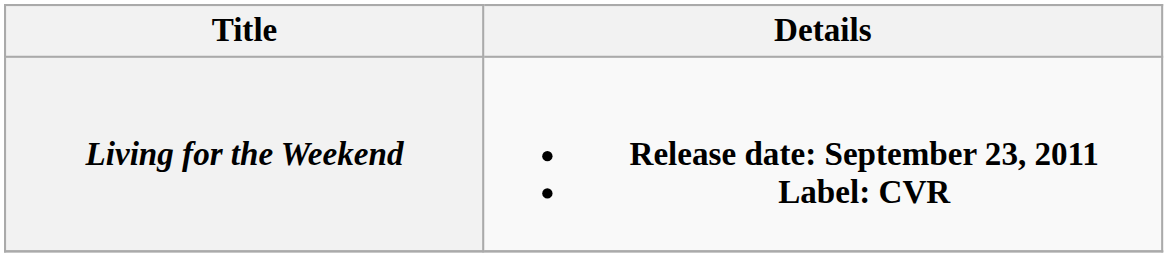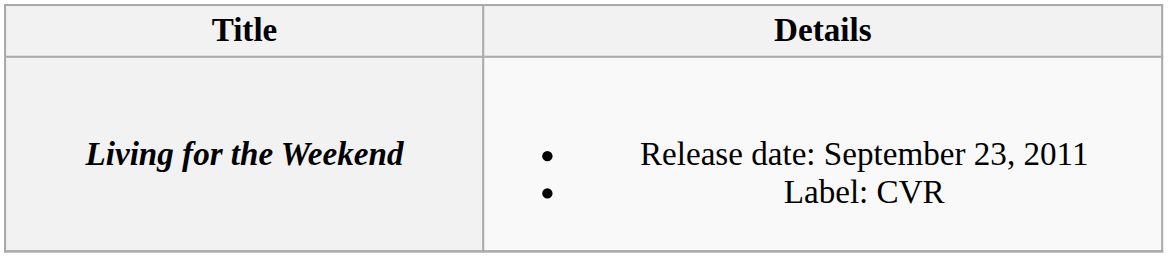(823, 173) bold -> (823, 173) normal
